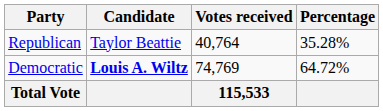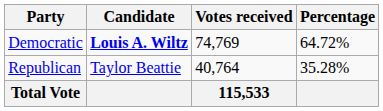rows swapped: (46, 67) <-> (45, 42)
